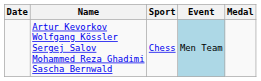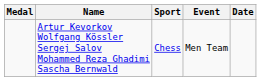columns swapped: (240, 12) <-> (17, 12)
(201, 48) lightblue background -> (207, 48) no background
